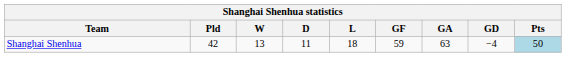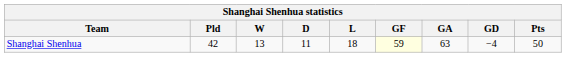(399, 44) no background -> (399, 44) lightyellow background
(538, 44) lightblue background -> (538, 44) no background
